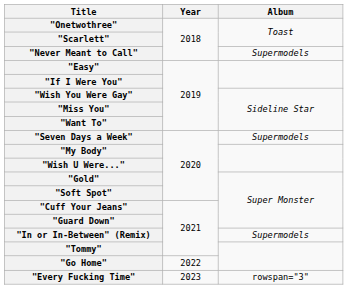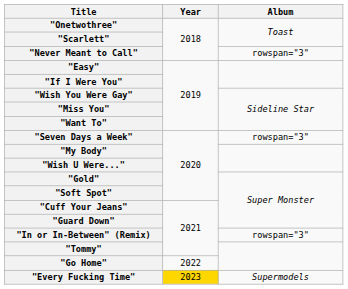(281, 53) Supermodels -> (281, 53) rowspan="3"
(281, 137) Supermodels -> (281, 137) rowspan="3"
(281, 235) Supermodels -> (281, 235) rowspan="3"
(191, 277) no background -> (191, 277) gold background
(281, 277) rowspan="3" -> (281, 277) Supermodels
